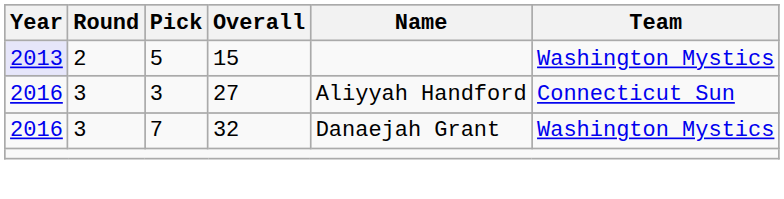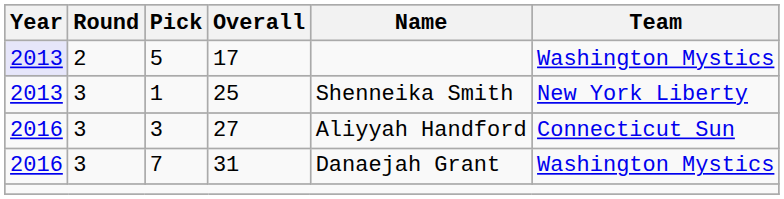(226, 59) 15 -> (226, 59) 17
+ row: (156, 94)
(226, 130) 32 -> (226, 166) 31
